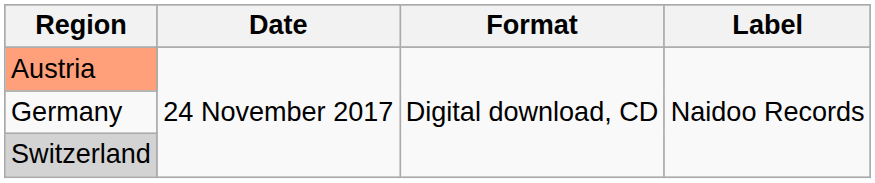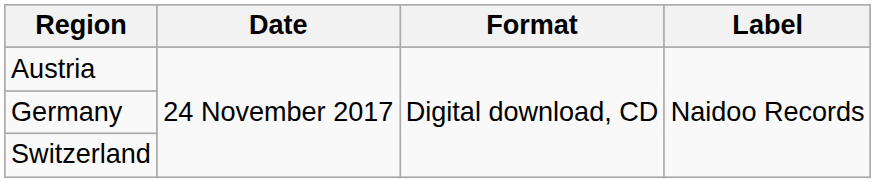(53, 68) lightsalmon background -> (53, 68) no background
(81, 154) lightgrey background -> (81, 154) no background
